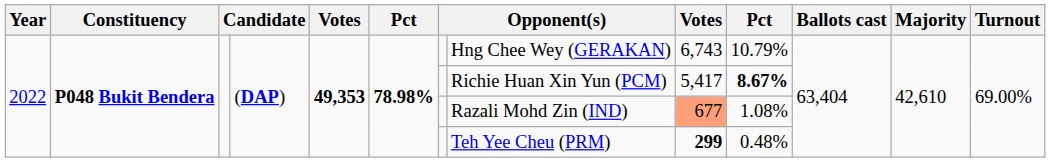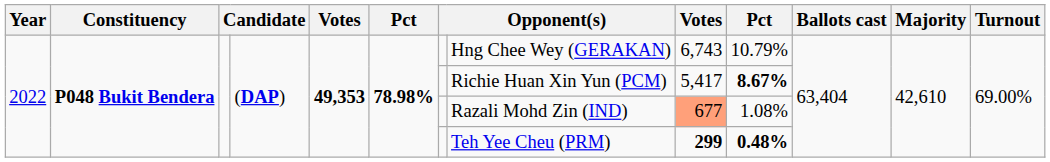(764, 142) normal -> (762, 142) bold
